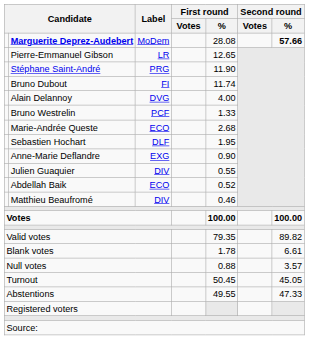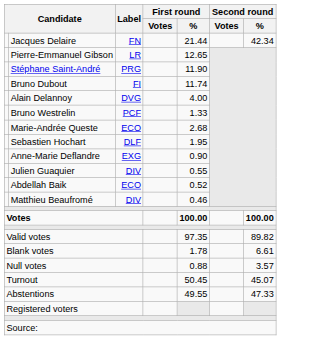- row: (72, 41)
+ row: (43, 41)
(224, 237) 79.35 -> (196, 237) 97.35
(291, 280) 45.05 -> (262, 280) 45.07
